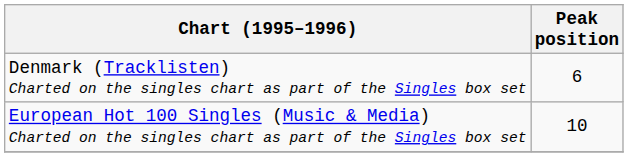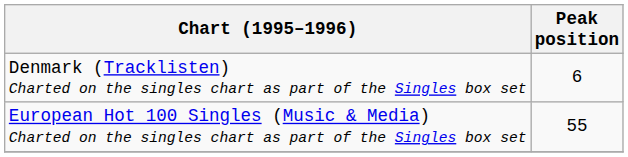(577, 127) 10 -> (577, 127) 55
